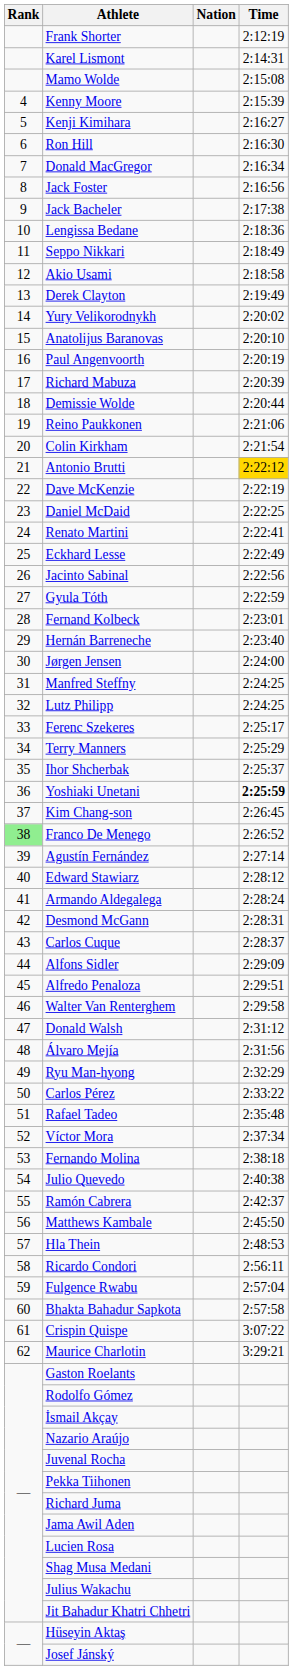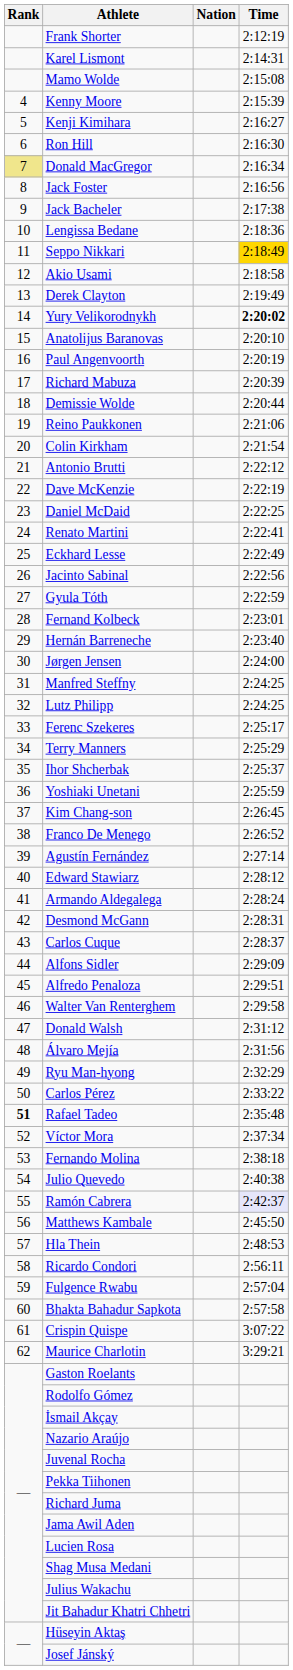(23, 166) no background -> (23, 166) khaki background
(264, 252) no background -> (264, 252) gold background
(264, 317) normal -> (264, 317) bold
(264, 468) gold background -> (264, 468) no background
(264, 791) bold -> (264, 791) normal
(23, 834) lightgreen background -> (23, 834) no background
(23, 1115) normal -> (23, 1115) bold
(264, 1201) no background -> (264, 1201) lavender background
